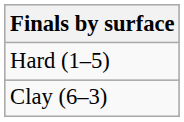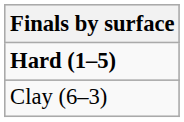(60, 60) normal -> (63, 60) bold
